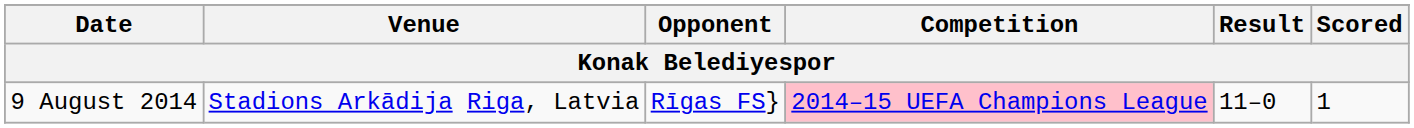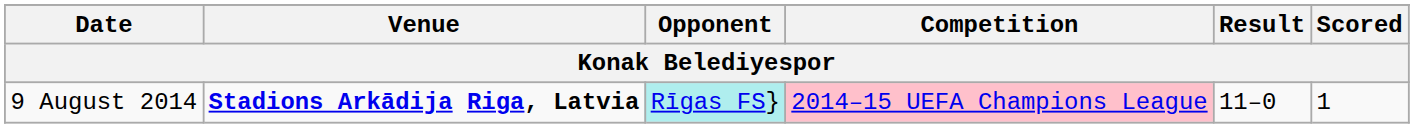(424, 102) normal -> (424, 102) bold
(715, 102) no background -> (715, 102) paleturquoise background
